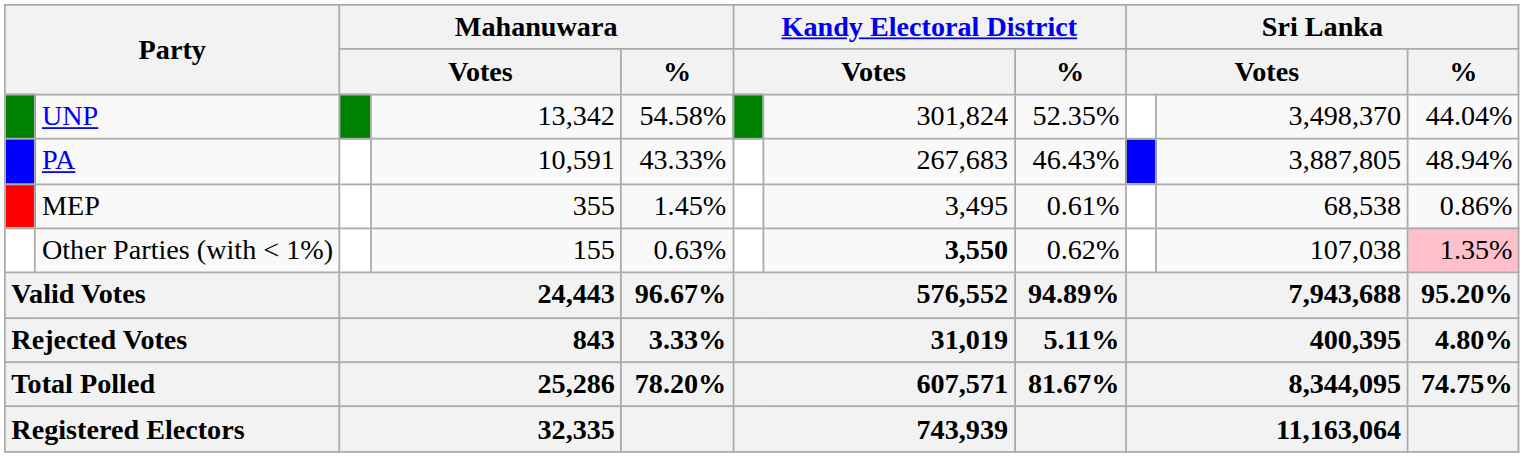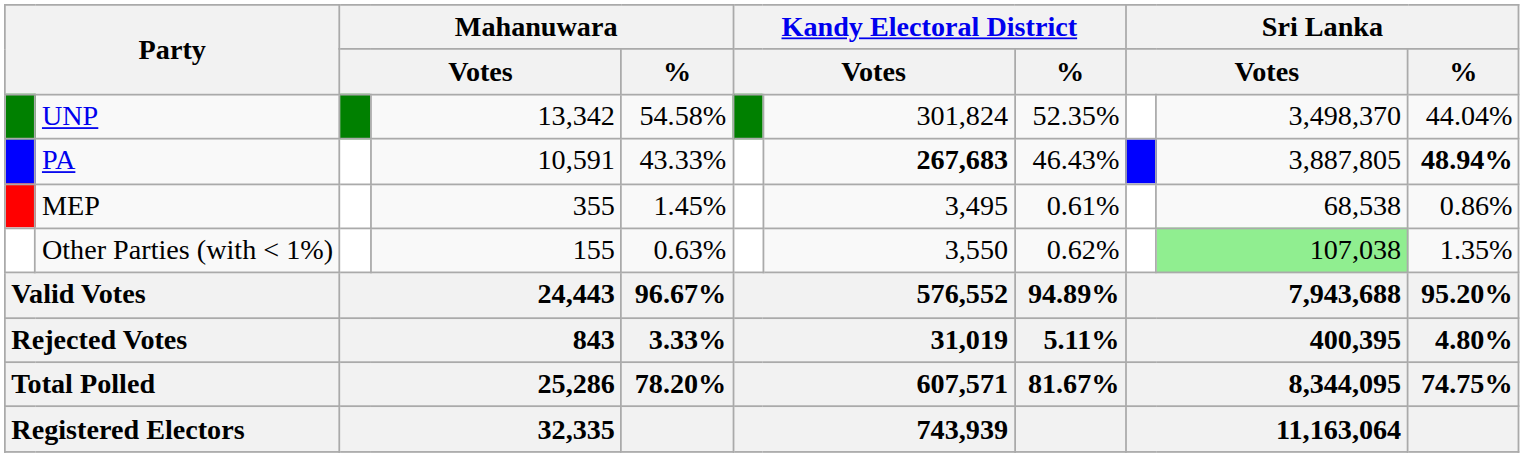(962, 160) normal -> (962, 160) bold
(1469, 160) normal -> (1467, 160) bold
(976, 250) bold -> (976, 250) normal
(1355, 250) no background -> (1355, 250) lightgreen background
(1476, 250) pink background -> (1476, 250) no background
